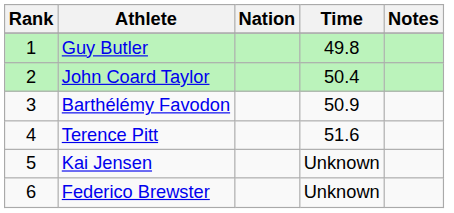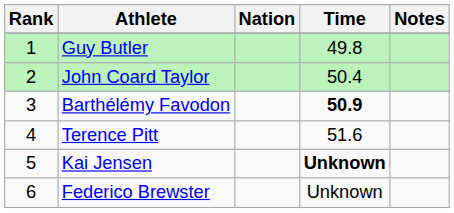(342, 105) normal -> (345, 105) bold
(342, 163) normal -> (345, 163) bold
